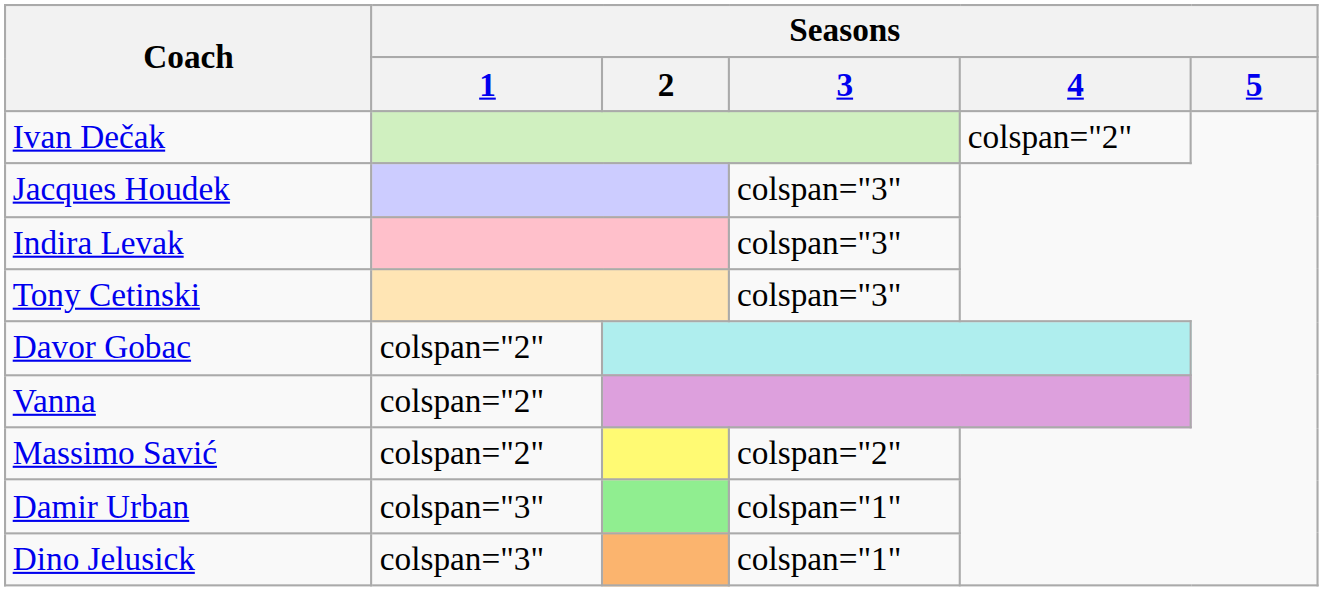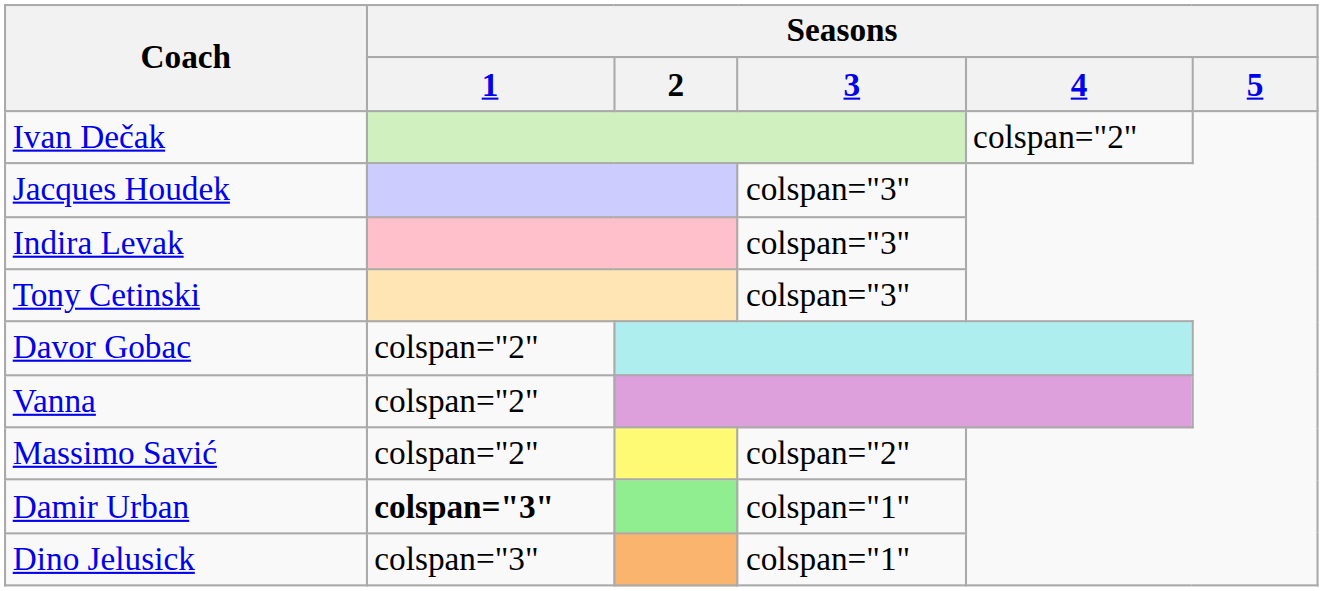(462, 505) normal -> (464, 505) bold
